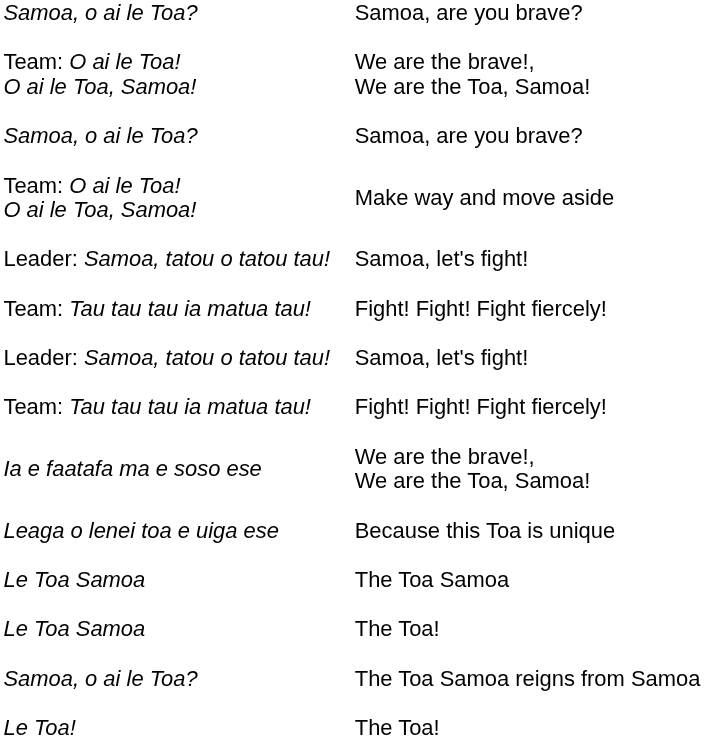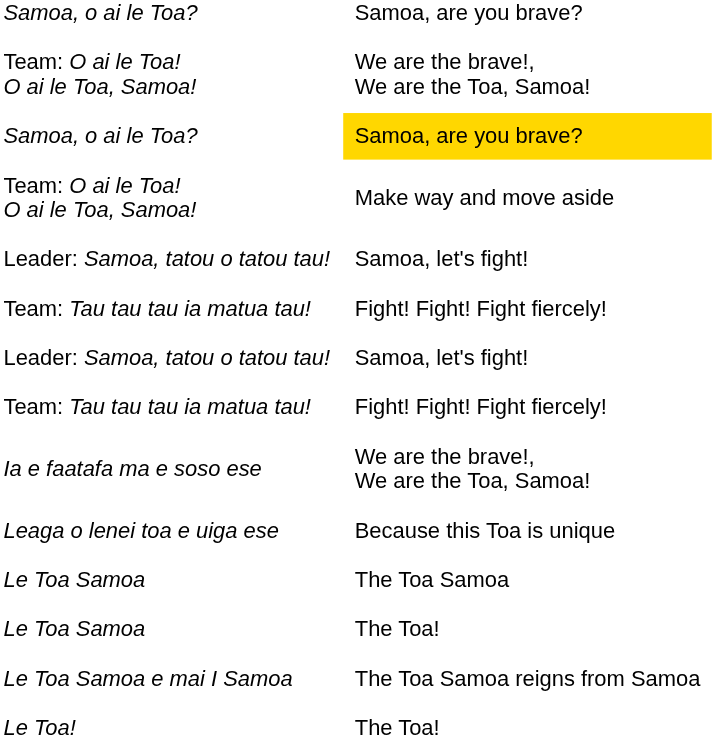(469, 136) no background -> (469, 136) gold background
(101, 678) Samoa, o ai le Toa? -> (148, 678) Le Toa Samoa e mai I Samoa
